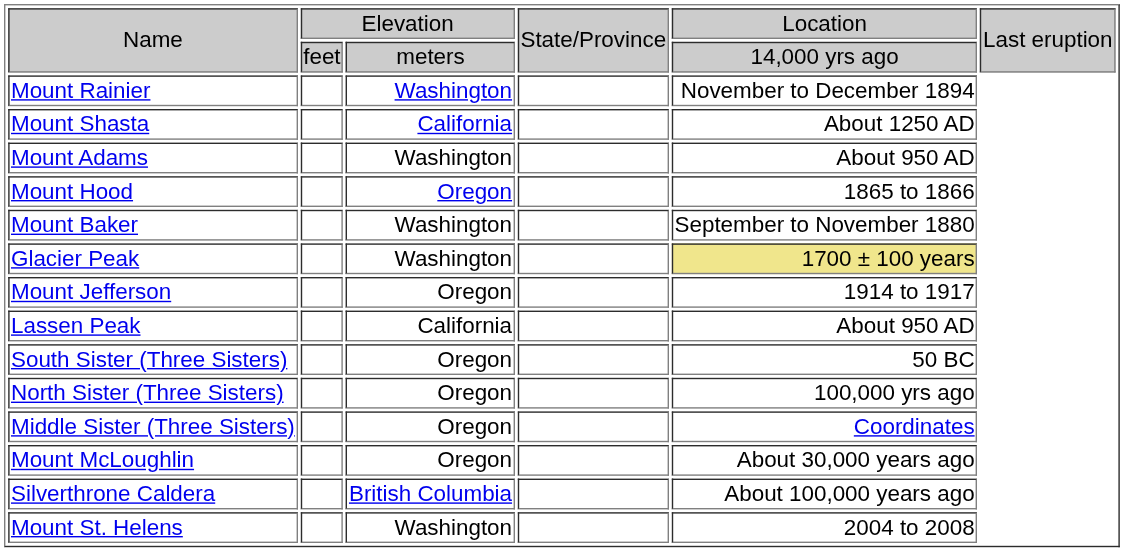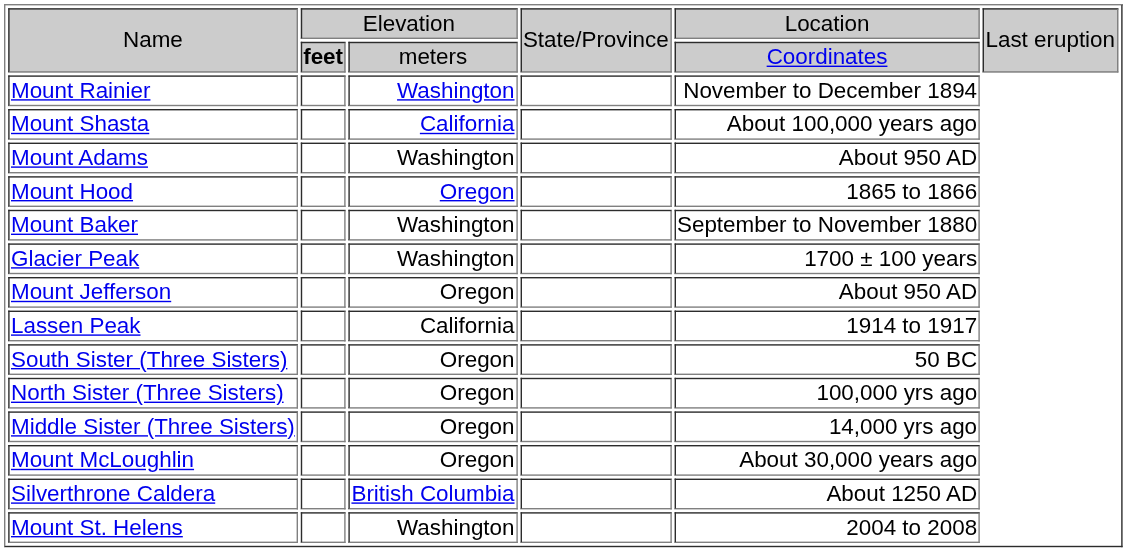(322, 56) normal -> (323, 56) bold
(825, 56) 14,000 yrs ago -> (827, 56) Coordinates
(899, 124) About 1250 AD -> (852, 124) About 100,000 years ago
(888, 258) khaki background -> (891, 258) no background
(909, 292) 1914 to 1917 -> (908, 292) About 950 AD
(905, 325) About 950 AD -> (912, 325) 1914 to 1917
(914, 426) Coordinates -> (903, 426) 14,000 yrs ago
(849, 493) About 100,000 years ago -> (902, 493) About 1250 AD
